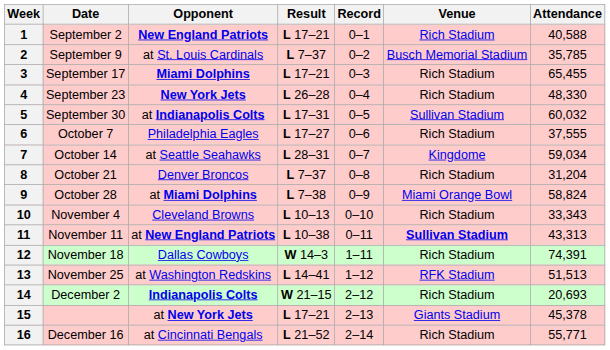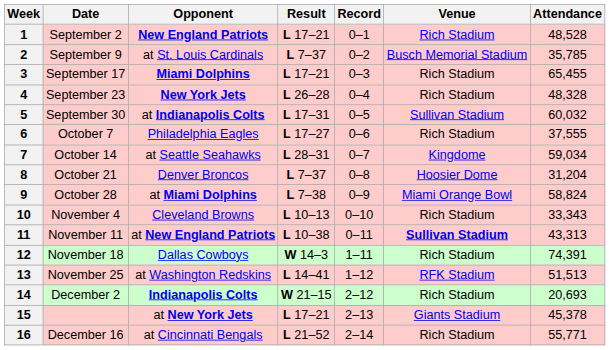(568, 34) 40,588 -> (568, 34) 48,528
(568, 94) 48,330 -> (568, 94) 48,328
(457, 174) Rich Stadium -> (457, 174) Hoosier Dome
